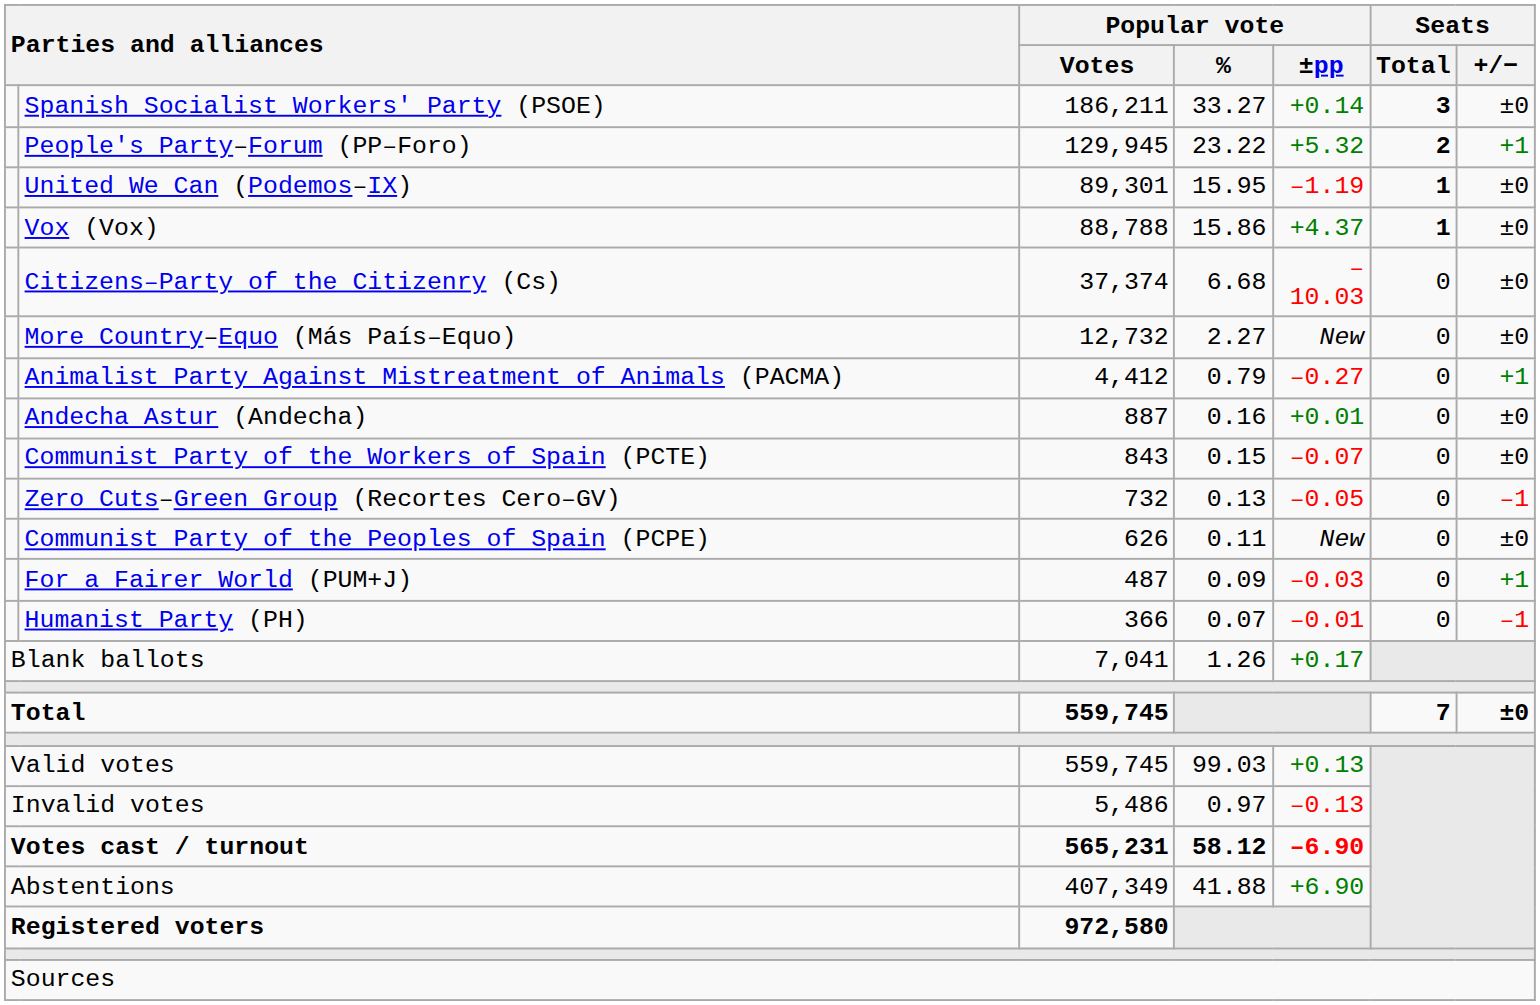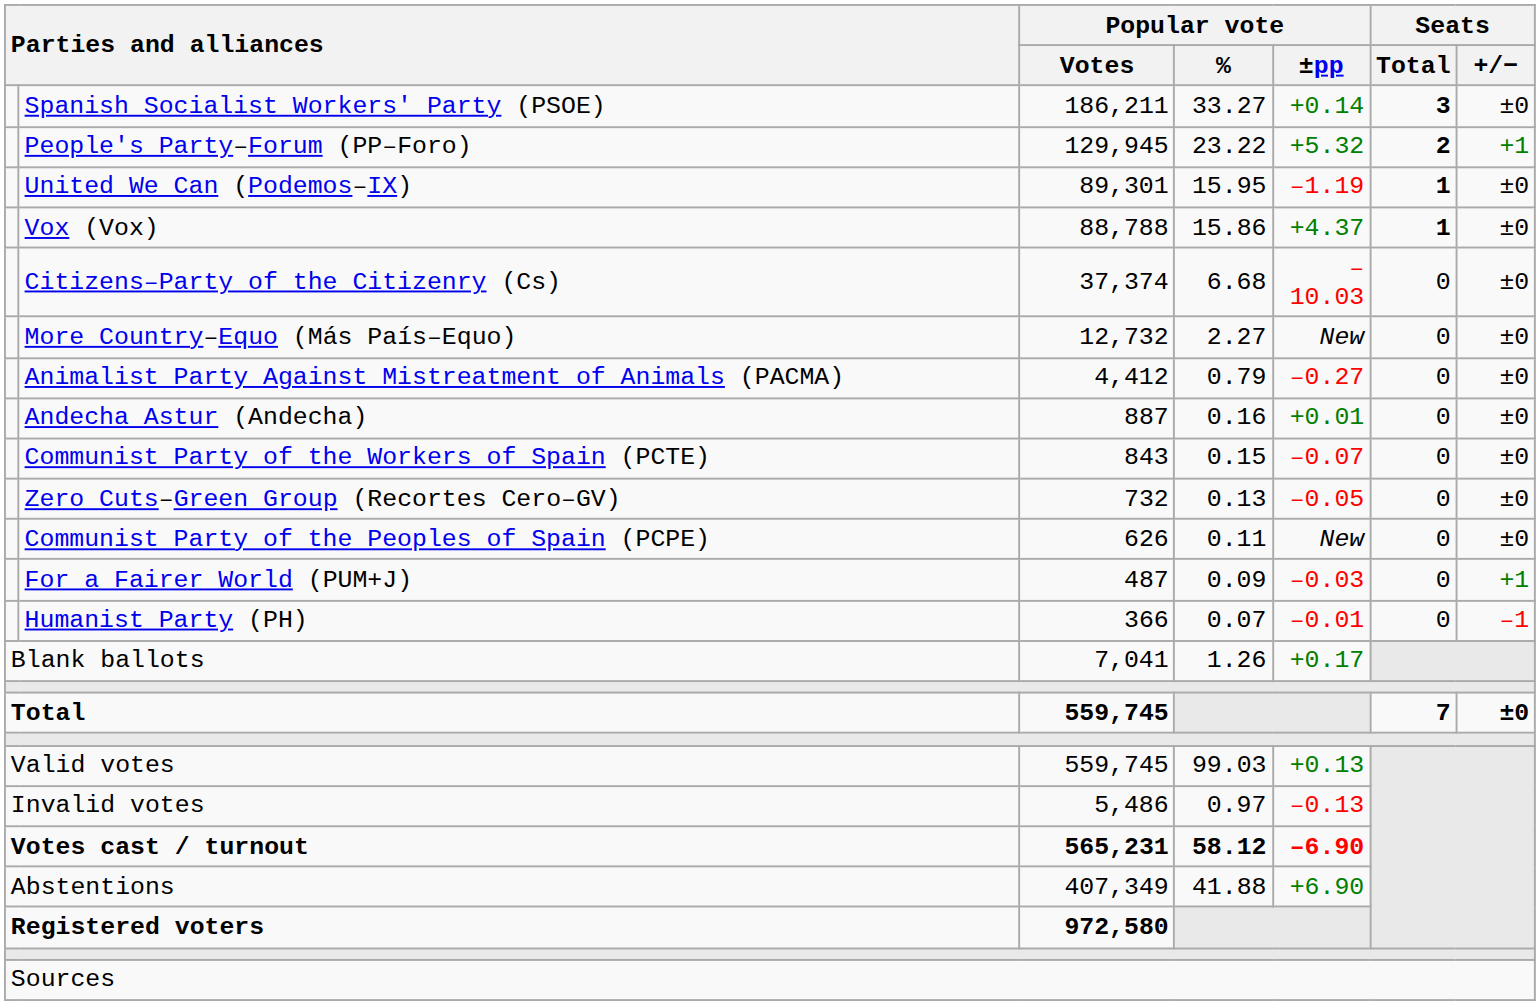(1514, 378) +1 -> (1514, 378) ±0
(1514, 499) –1 -> (1514, 499) ±0
